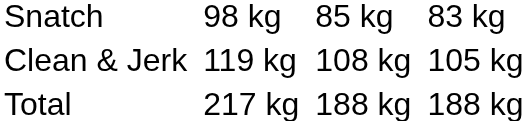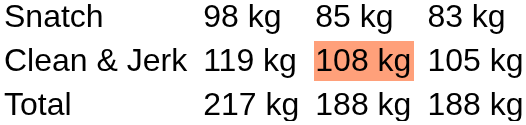(363, 60) no background -> (363, 60) lightsalmon background
